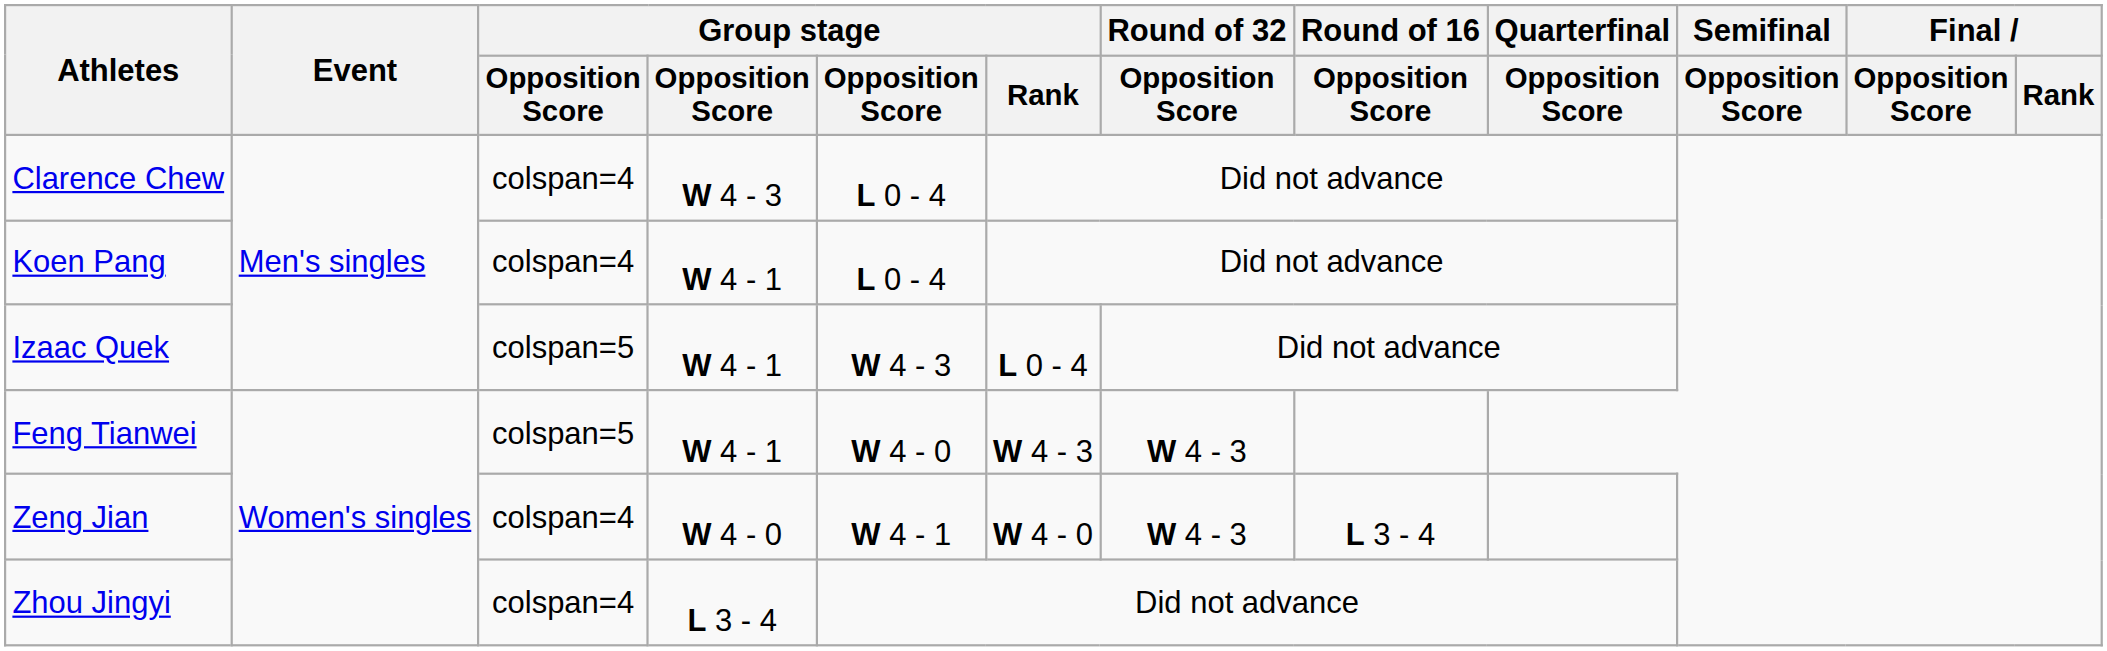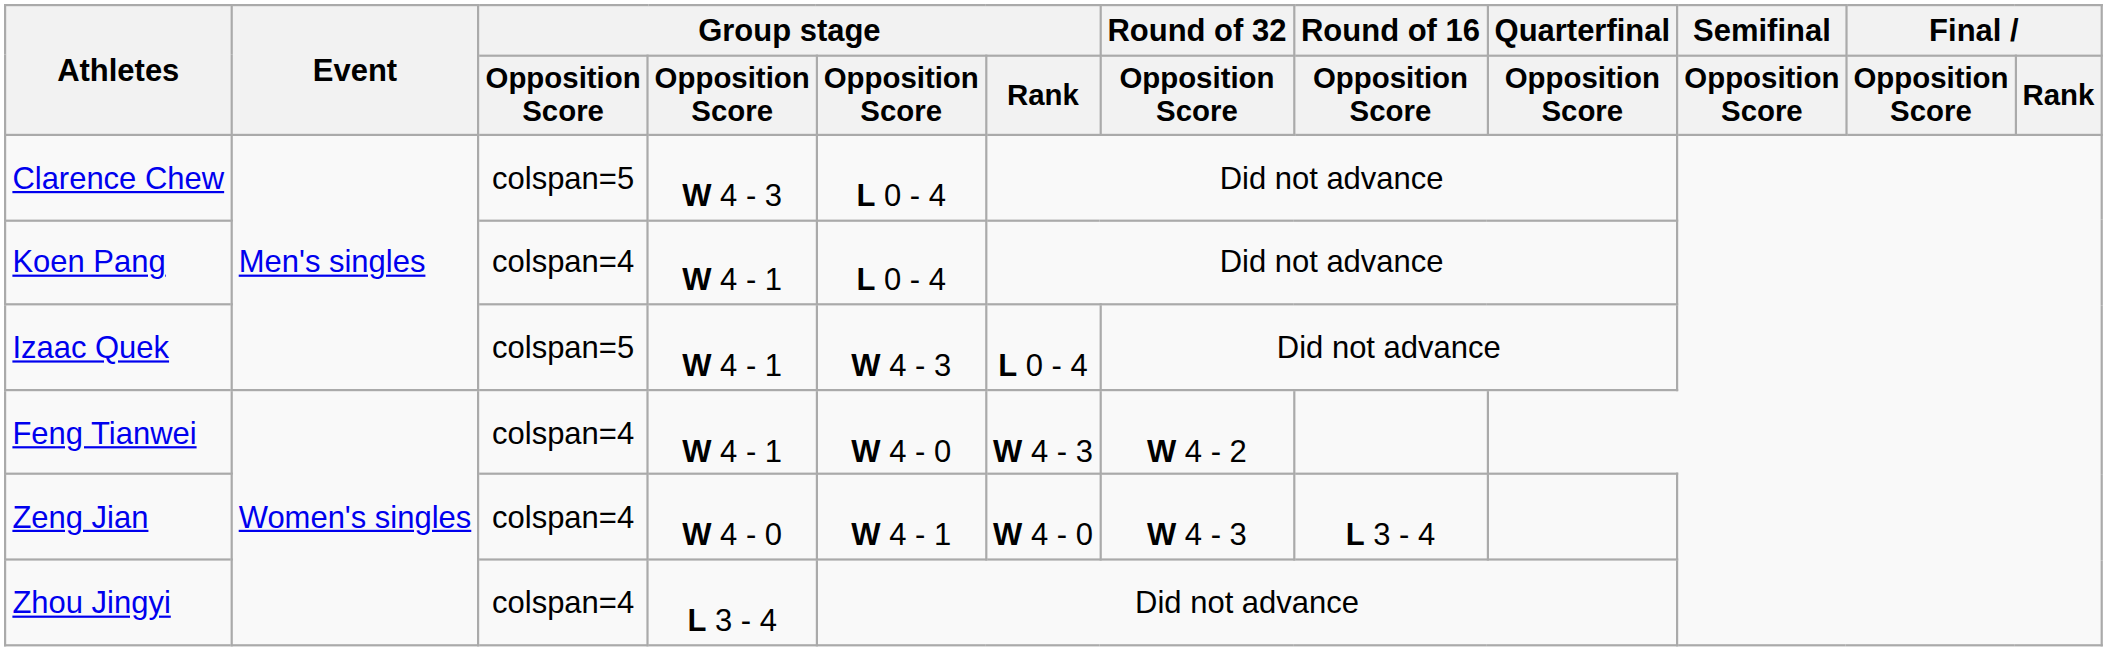(563, 177) colspan=4 -> (563, 177) colspan=5
(563, 432) colspan=5 -> (563, 432) colspan=4
(1197, 450) W 4 - 3 -> (1197, 450) W 4 - 2
